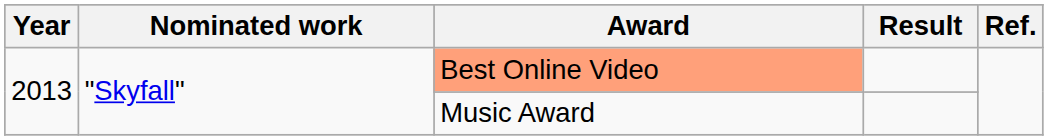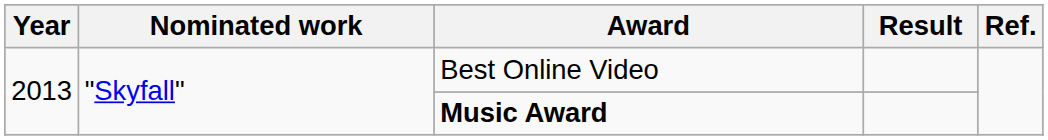(550, 69) lightsalmon background -> (550, 69) no background
(518, 112) normal -> (524, 112) bold
